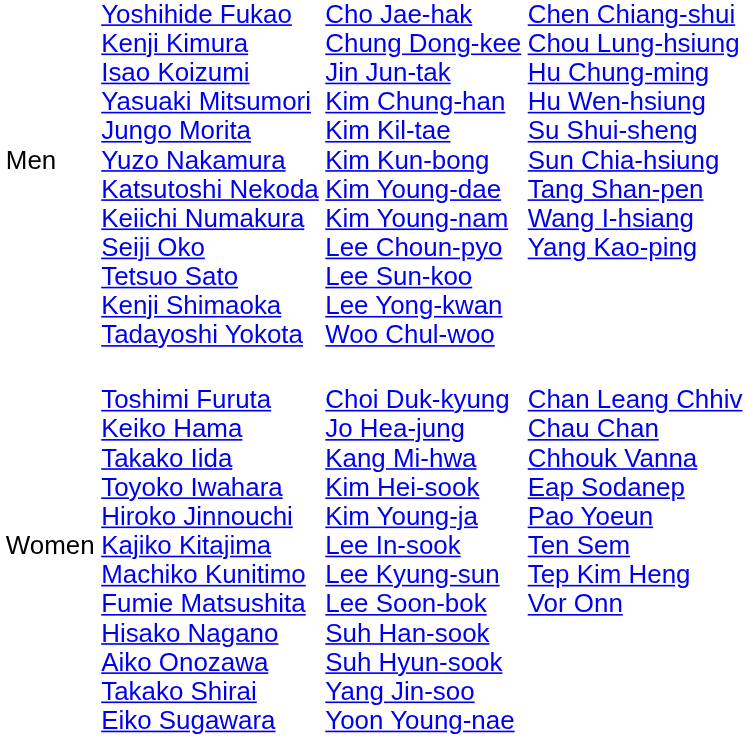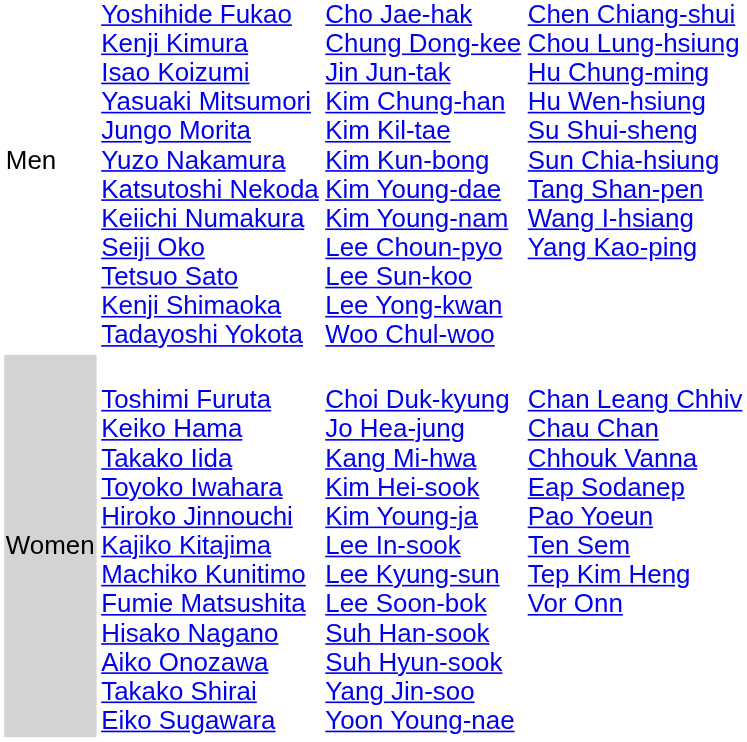(50, 545) no background -> (50, 545) lightgrey background
